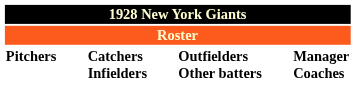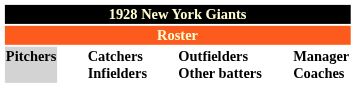(31, 56) no background -> (31, 56) lightgrey background
